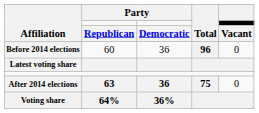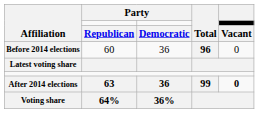(205, 84) 75 -> (205, 84) 99
(237, 84) normal -> (237, 84) bold
